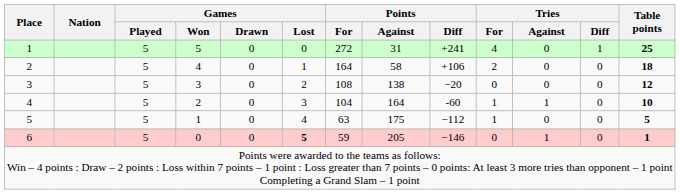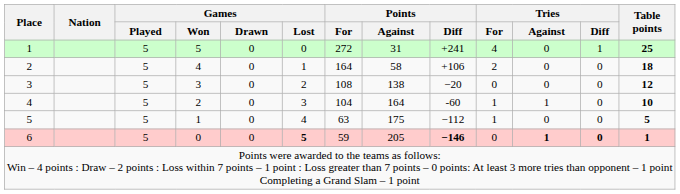(453, 137) normal -> (453, 137) bold
(546, 137) normal -> (547, 137) bold
(600, 137) normal -> (600, 137) bold
